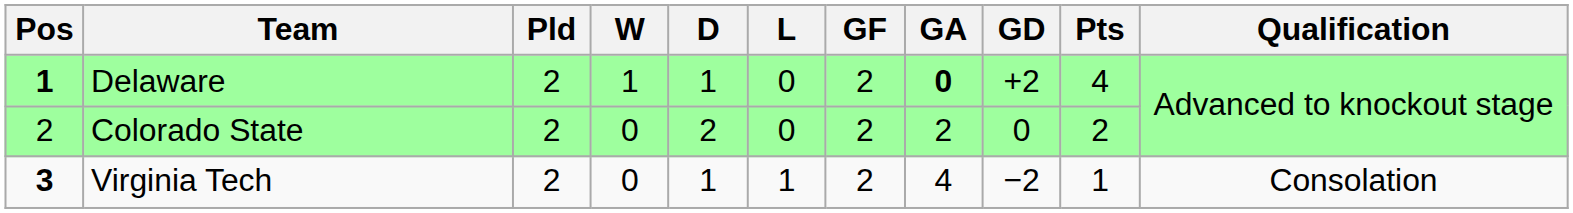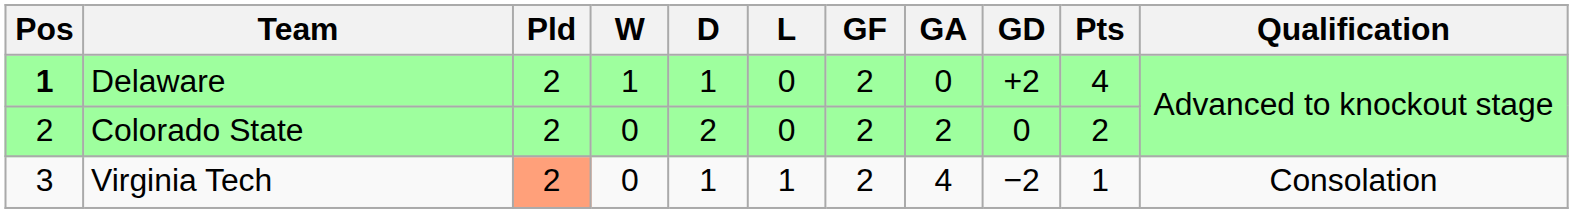(943, 80) bold -> (943, 80) normal
(45, 181) bold -> (45, 181) normal
(552, 181) no background -> (552, 181) lightsalmon background
